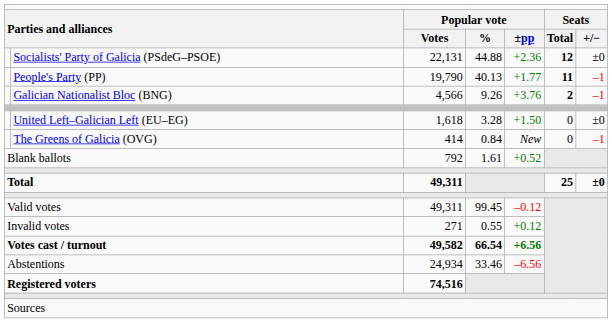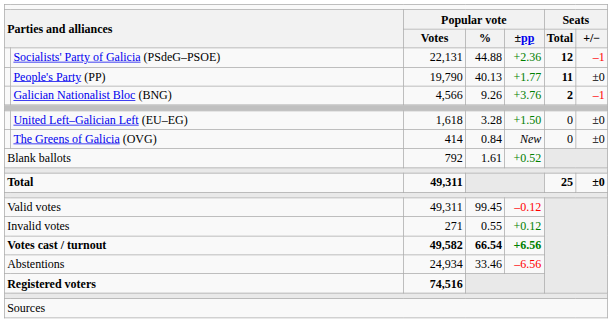(599, 57) ±0 -> (599, 57) –1
(599, 76) –1 -> (599, 76) ±0
(599, 139) –1 -> (599, 139) ±0
